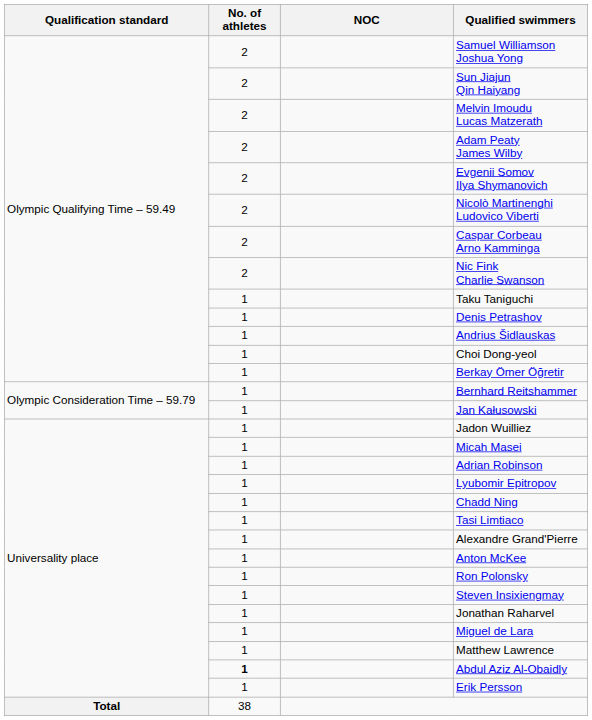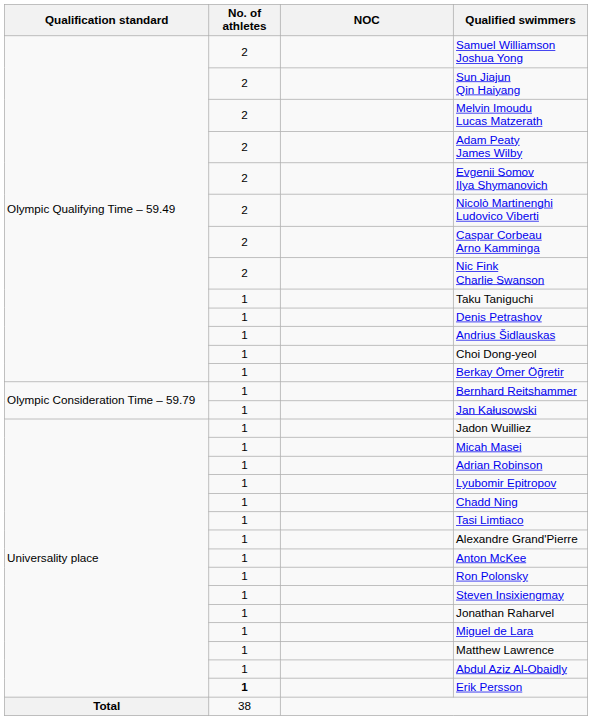(245, 669) bold -> (245, 669) normal
(245, 687) normal -> (245, 687) bold
